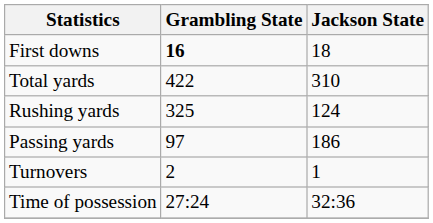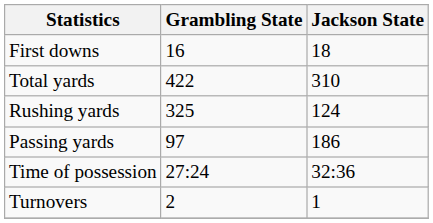(175, 50) bold -> (175, 50) normal
rows swapped: (48, 171) <-> (83, 202)
